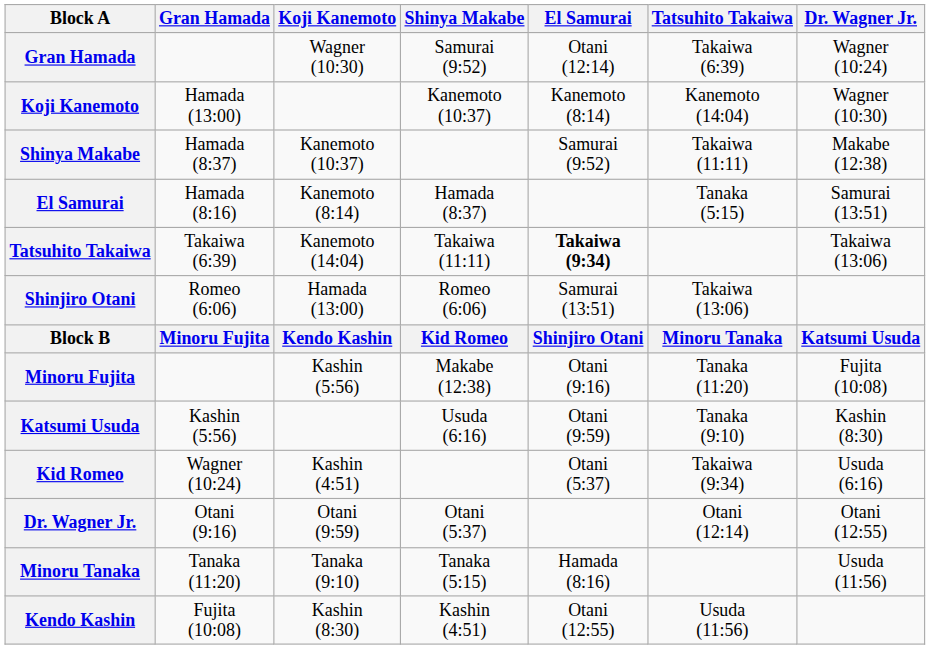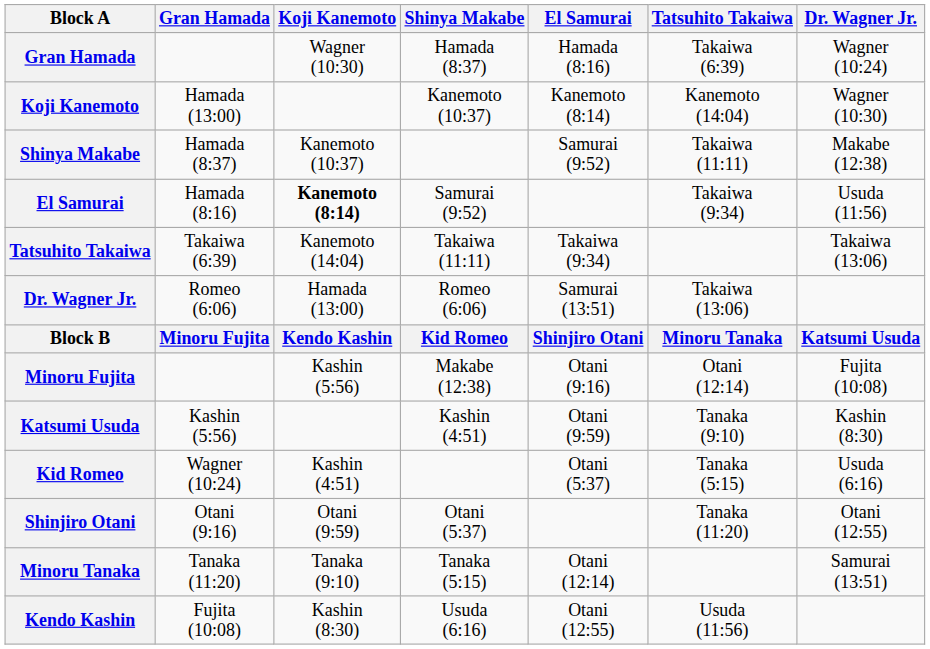(464, 57) Samurai (9:52) -> (464, 57) Hamada (8:37)
(588, 57) Otani (12:14) -> (588, 57) Hamada (8:16)
(337, 202) normal -> (337, 202) bold
(464, 202) Hamada (8:37) -> (464, 202) Samurai (9:52)
(722, 202) Tanaka (5:15) -> (722, 202) Takaiwa (9:34)
(861, 202) Samurai (13:51) -> (861, 202) Usuda (11:56)
(588, 251) bold -> (588, 251) normal
(80, 300) Shinjiro Otani -> (80, 300) Dr. Wagner Jr.
(722, 377) Tanaka (11:20) -> (722, 377) Otani (12:14)
(464, 425) Usuda (6:16) -> (464, 425) Kashin (4:51)
(722, 474) Takaiwa (9:34) -> (722, 474) Tanaka (5:15)
(80, 522) Dr. Wagner Jr. -> (80, 522) Shinjiro Otani
(722, 522) Otani (12:14) -> (722, 522) Tanaka (11:20)
(588, 571) Hamada (8:16) -> (588, 571) Otani (12:14)
(861, 571) Usuda (11:56) -> (861, 571) Samurai (13:51)
(464, 620) Kashin (4:51) -> (464, 620) Usuda (6:16)
